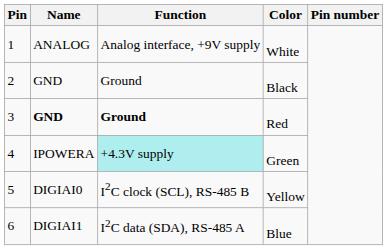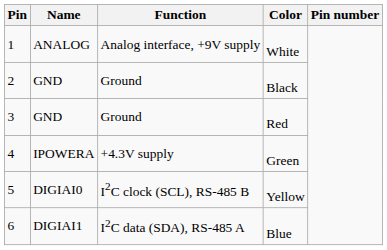(48, 116) bold -> (48, 116) normal
(123, 116) bold -> (121, 116) normal
(137, 153) paleturquoise background -> (137, 153) no background
